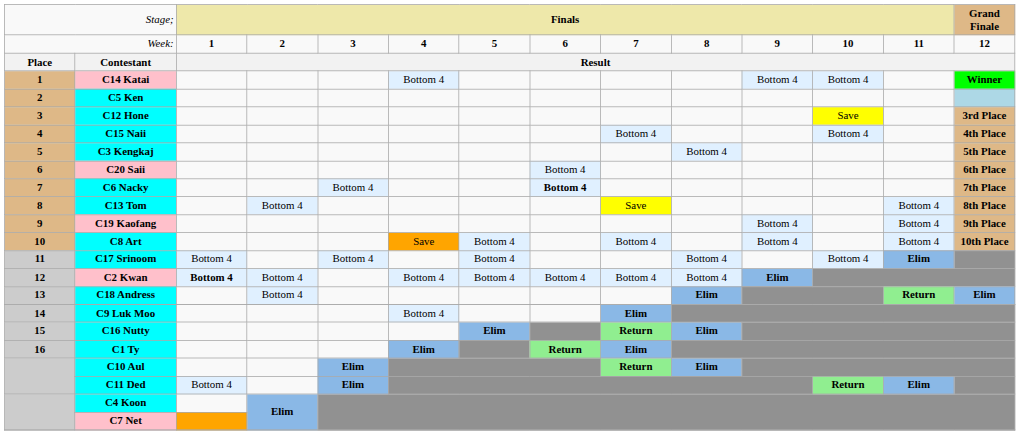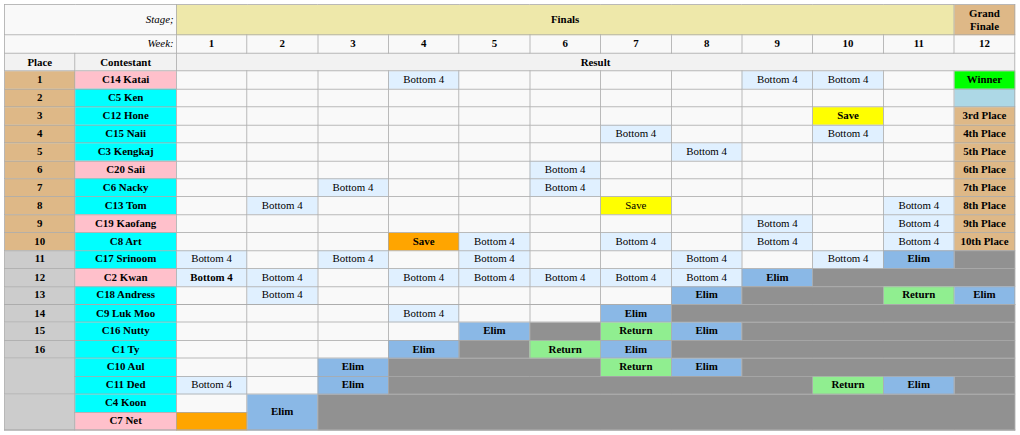(848, 115) normal -> (848, 115) bold
(565, 187) bold -> (565, 187) normal
(424, 241) normal -> (424, 241) bold
